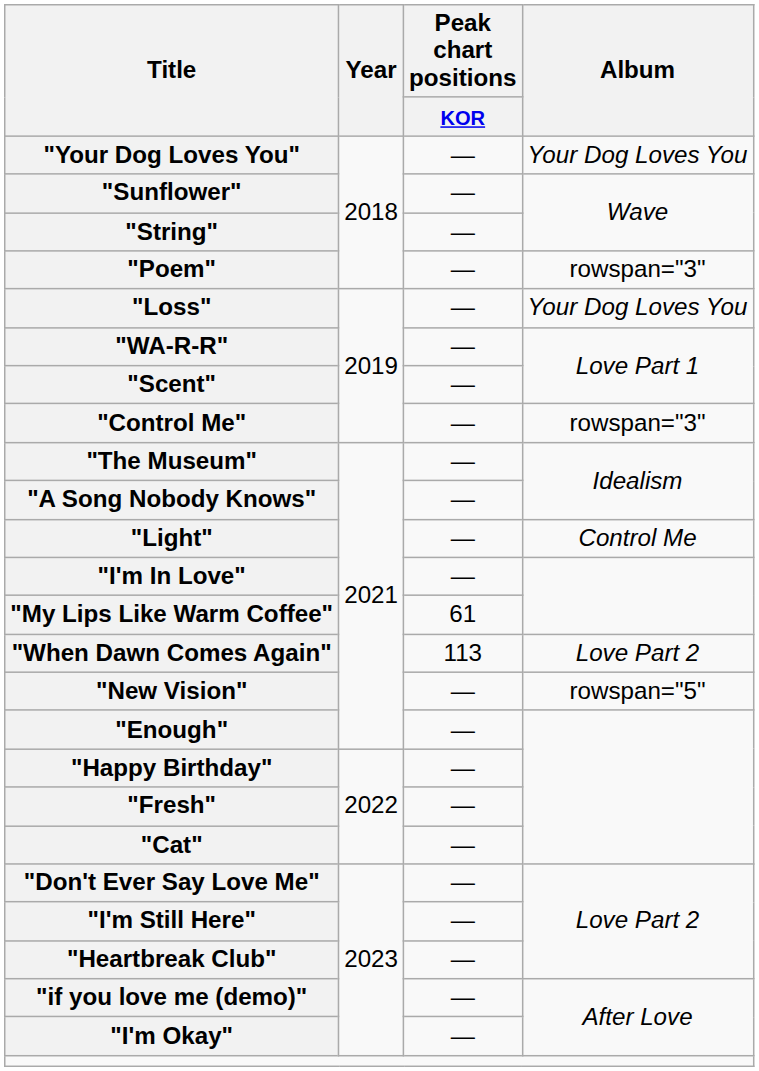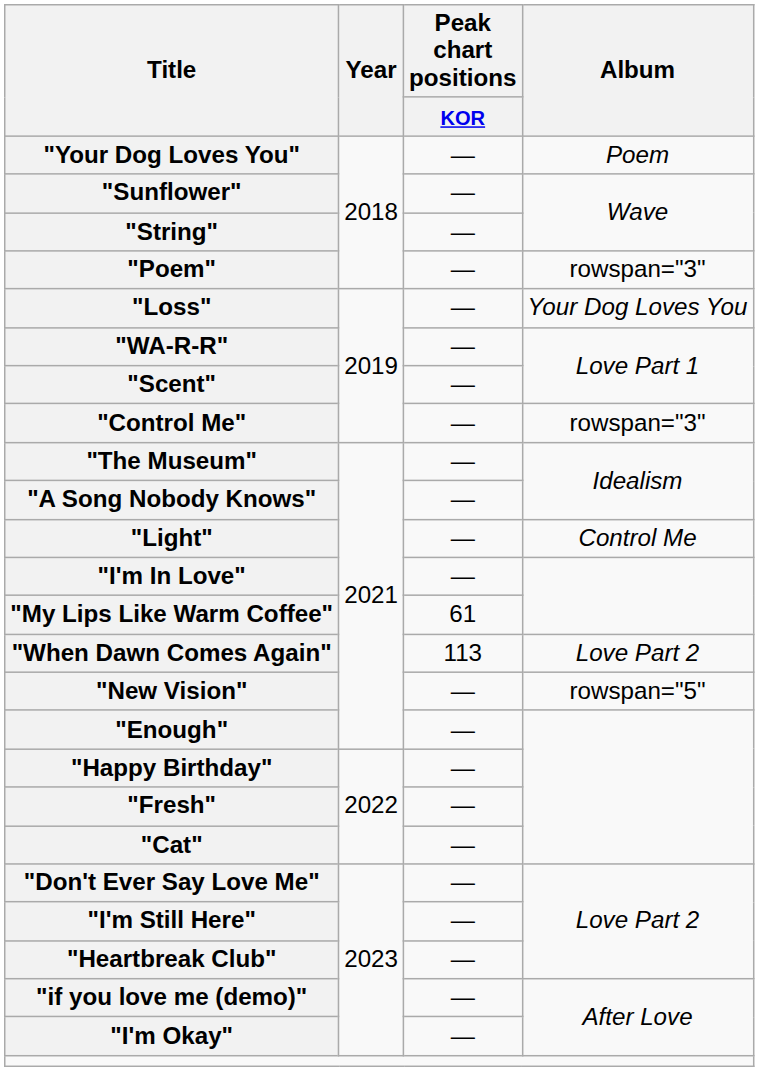(638, 154) Your Dog Loves You -> (638, 154) Poem
